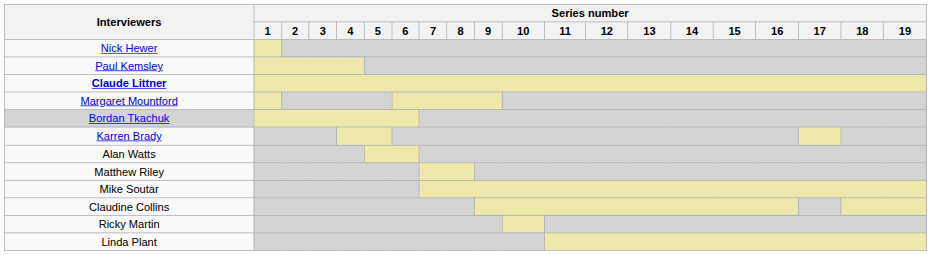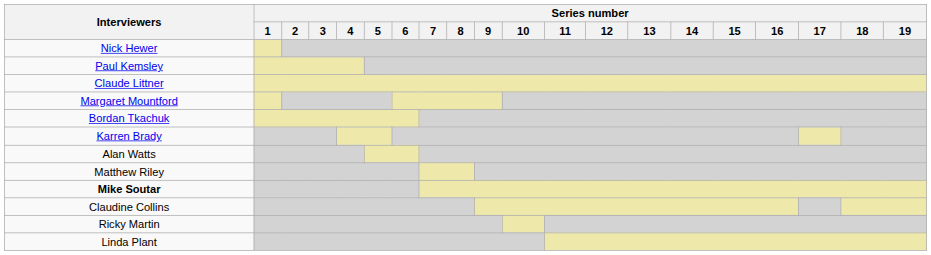(129, 84) bold -> (129, 84) normal
(129, 119) lightgrey background -> (129, 119) no background
(129, 189) normal -> (129, 189) bold
